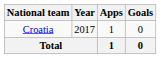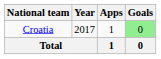(140, 29) no background -> (140, 29) lightgreen background
